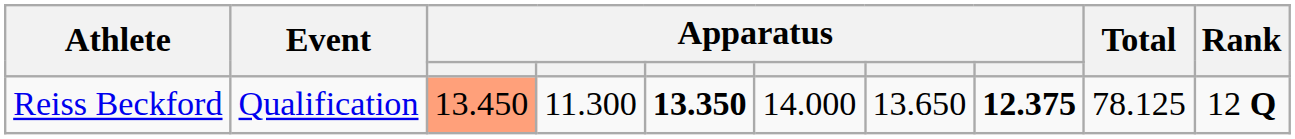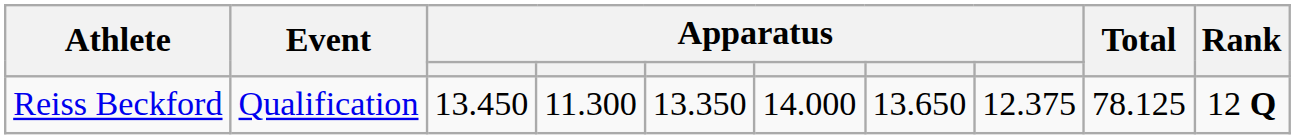(481, 104) lightsalmon background -> (481, 104) no background
(700, 104) bold -> (700, 104) normal
(1029, 104) bold -> (1029, 104) normal
